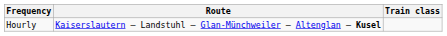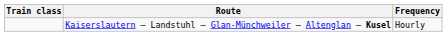columns swapped: (412, 11) <-> (29, 11)
